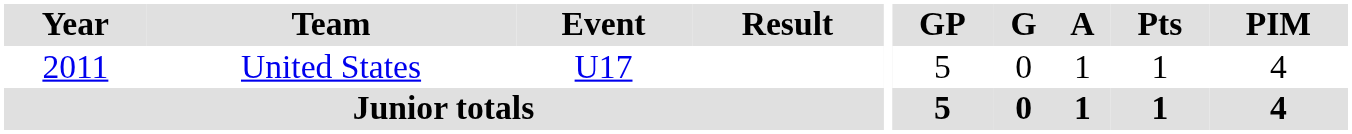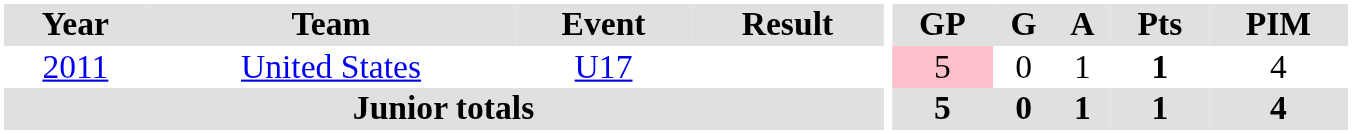(942, 66) no background -> (942, 66) pink background
(1160, 66) normal -> (1160, 66) bold
